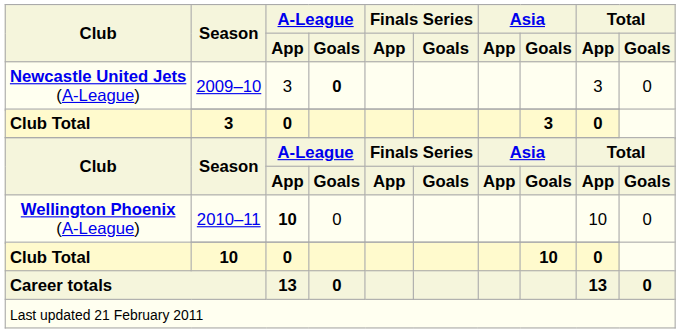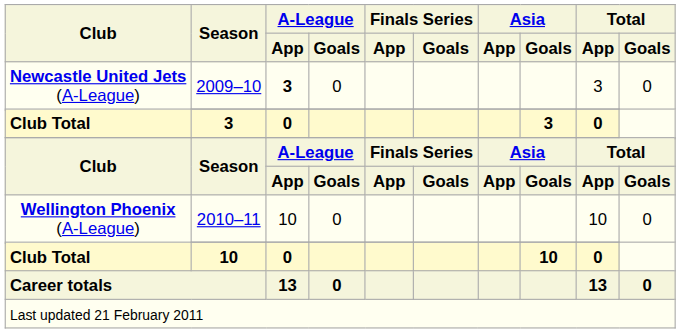(287, 85) normal -> (287, 85) bold
(337, 85) bold -> (337, 85) normal
(287, 219) bold -> (287, 219) normal
